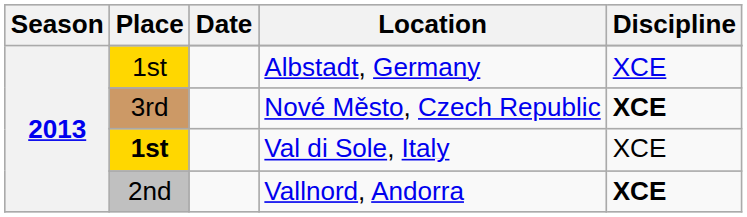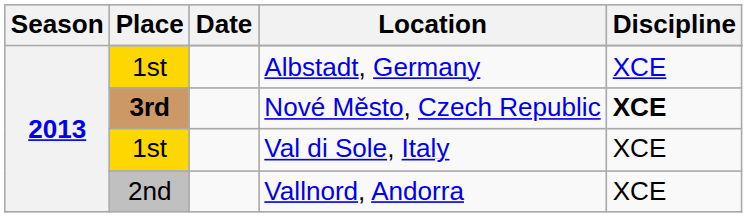(150, 107) normal -> (150, 107) bold
(150, 149) bold -> (150, 149) normal
(640, 190) bold -> (640, 190) normal
